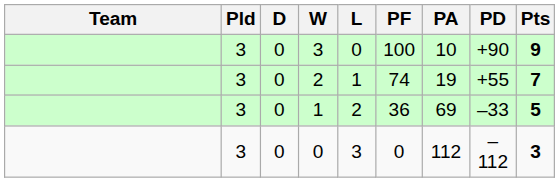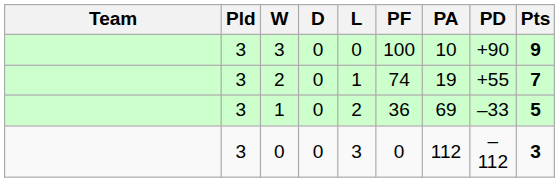columns swapped: (318, 19) <-> (279, 19)
